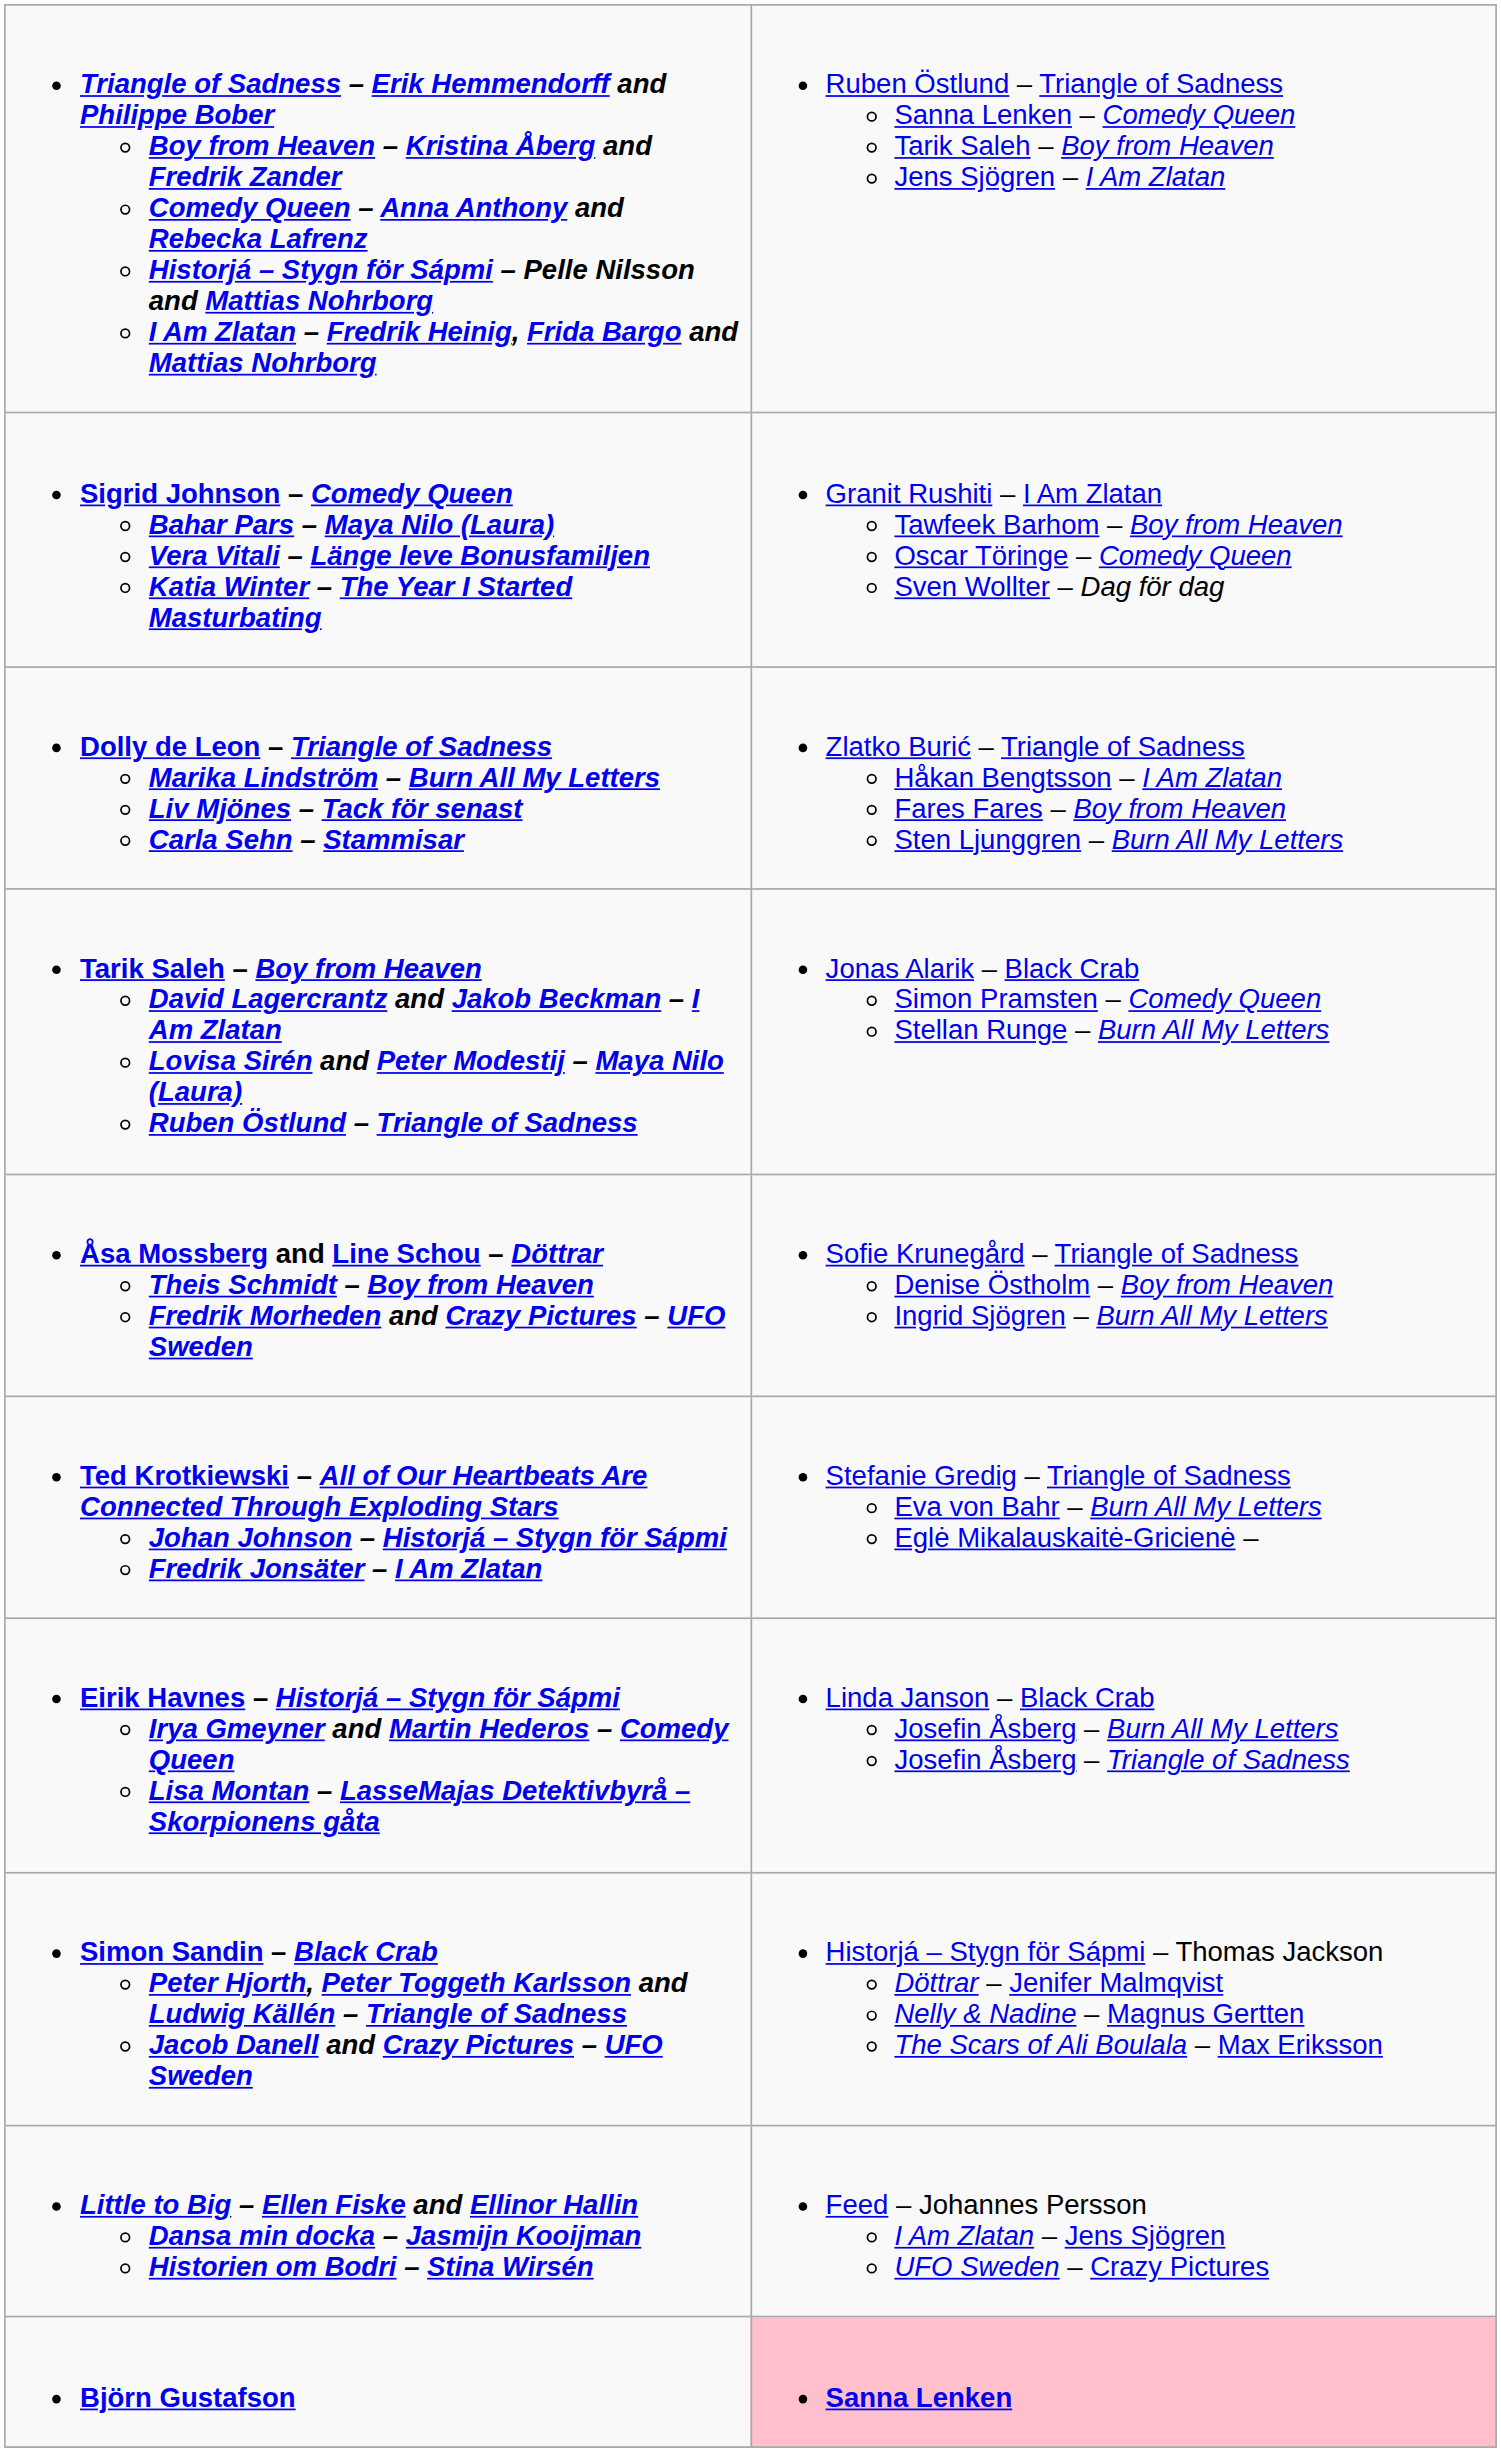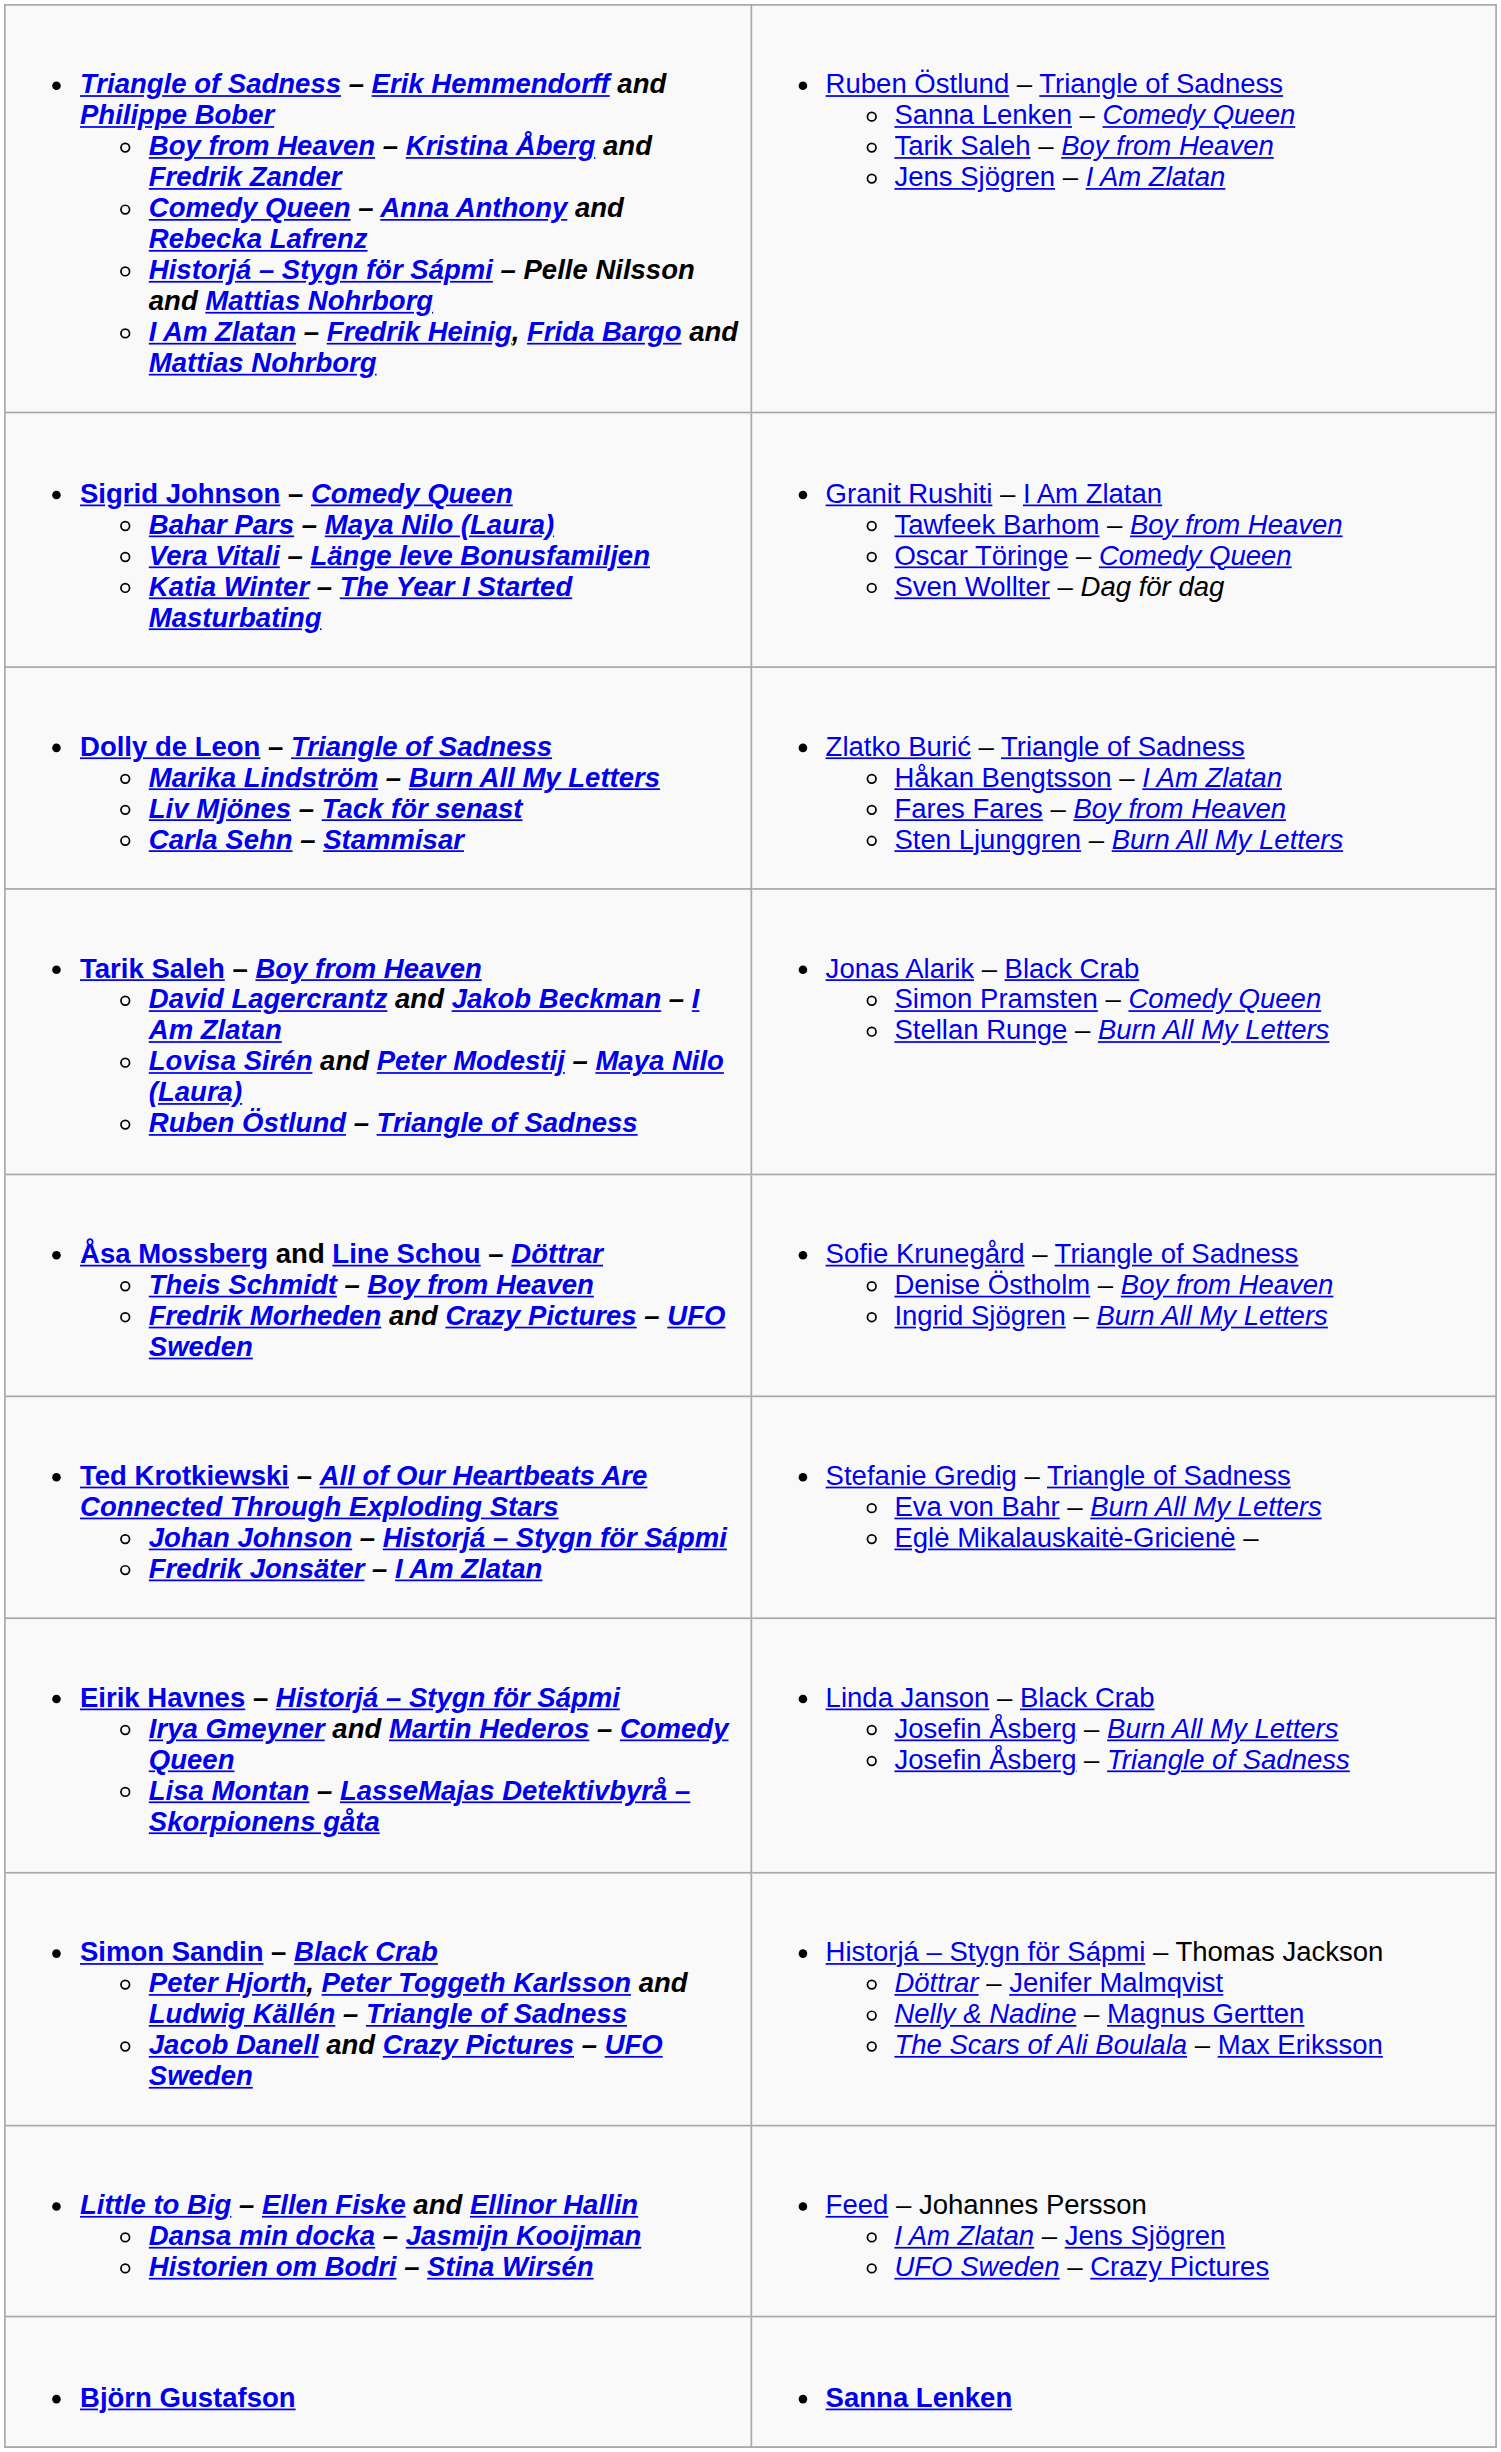(1123, 2397) pink background -> (1123, 2397) no background
